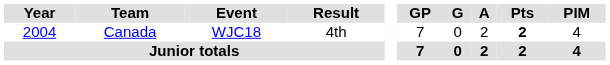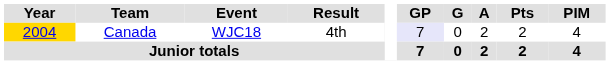(40, 32) no background -> (40, 32) gold background
(420, 32) no background -> (420, 32) lavender background
(522, 32) bold -> (522, 32) normal
